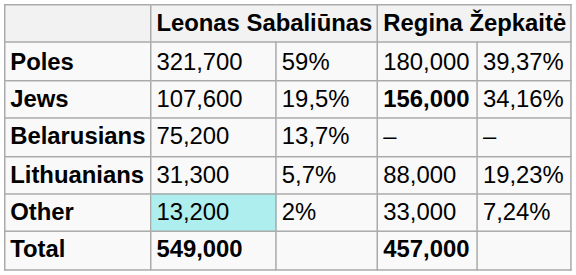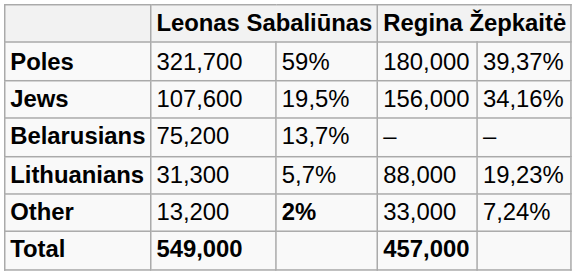(426, 99) bold -> (426, 99) normal
(193, 212) paleturquoise background -> (193, 212) no background
(299, 212) normal -> (299, 212) bold
